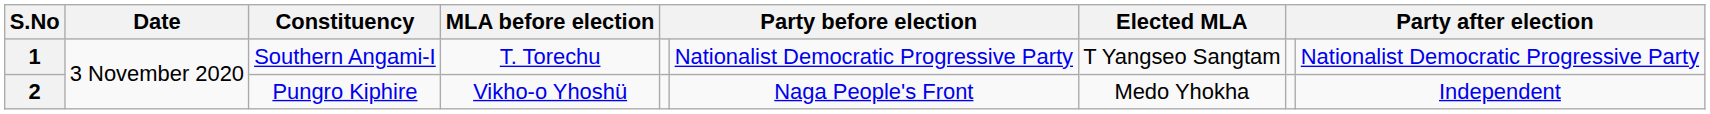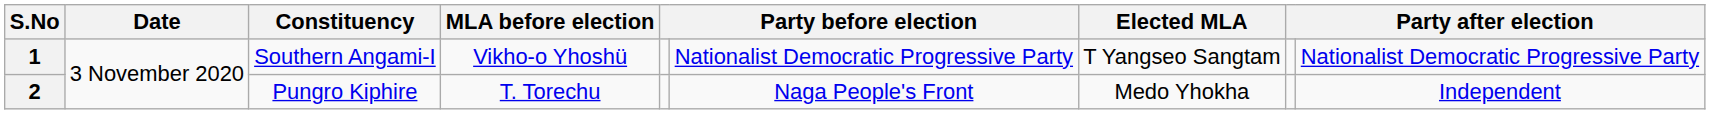(550, 56) T. Torechu -> (550, 56) Vikho-o Yhoshü
(550, 91) Vikho-o Yhoshü -> (550, 91) T. Torechu
